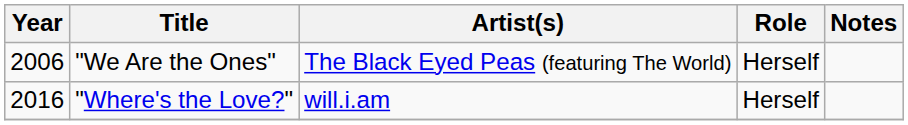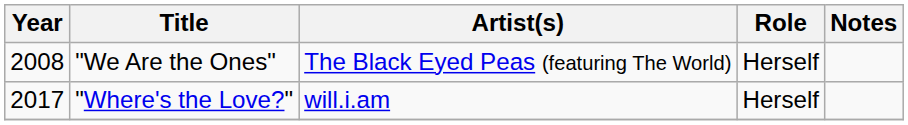(37, 61) 2006 -> (37, 61) 2008
(37, 100) 2016 -> (37, 100) 2017
